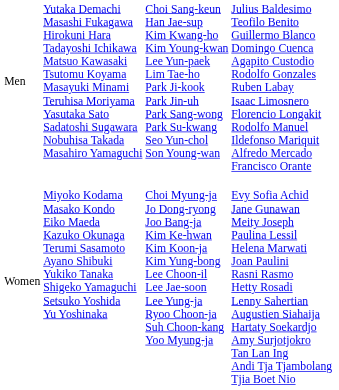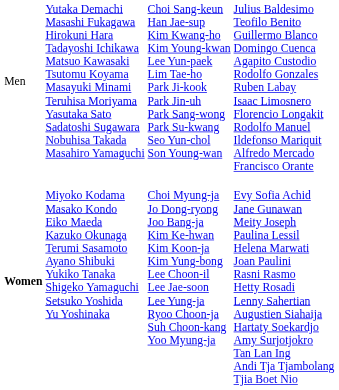(22, 281) normal -> (23, 281) bold
